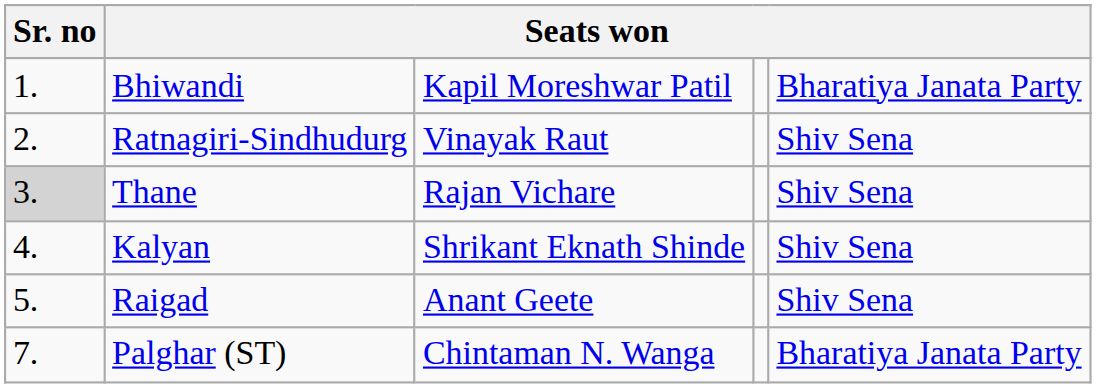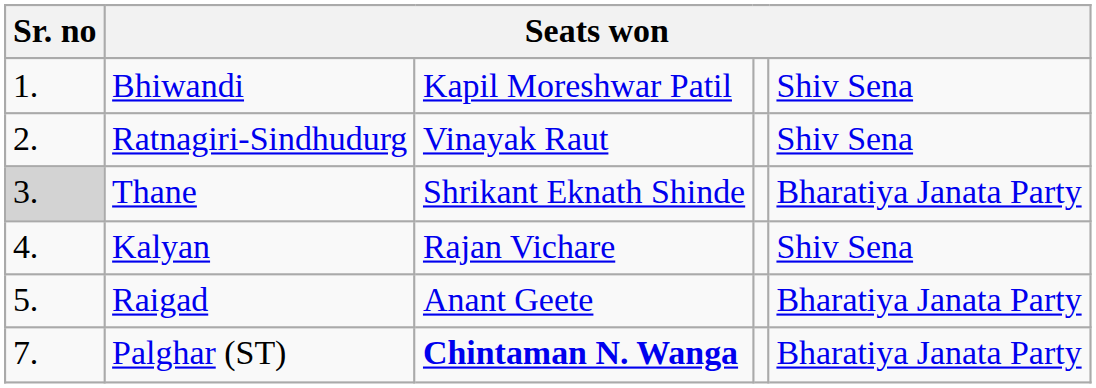(929, 85) Bharatiya Janata Party -> (845, 85) Shiv Sena
(519, 192) Rajan Vichare -> (584, 192) Shrikant Eknath Shinde
(845, 192) Shiv Sena -> (929, 192) Bharatiya Janata Party
(584, 246) Shrikant Eknath Shinde -> (519, 246) Rajan Vichare
(845, 300) Shiv Sena -> (929, 300) Bharatiya Janata Party
(569, 354) normal -> (581, 354) bold
